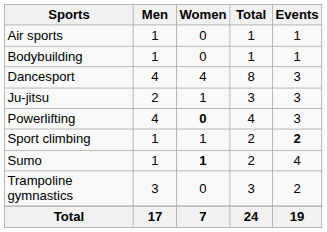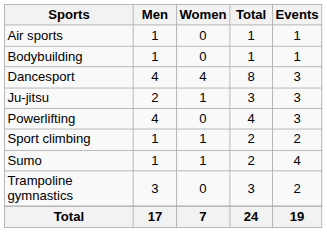(203, 118) bold -> (203, 118) normal
(297, 139) bold -> (297, 139) normal
(203, 160) bold -> (203, 160) normal
